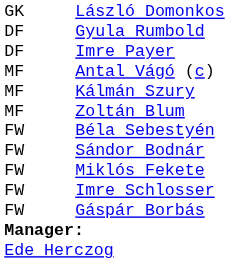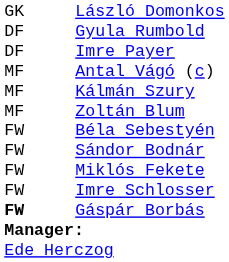(14, 211) normal -> (14, 211) bold
